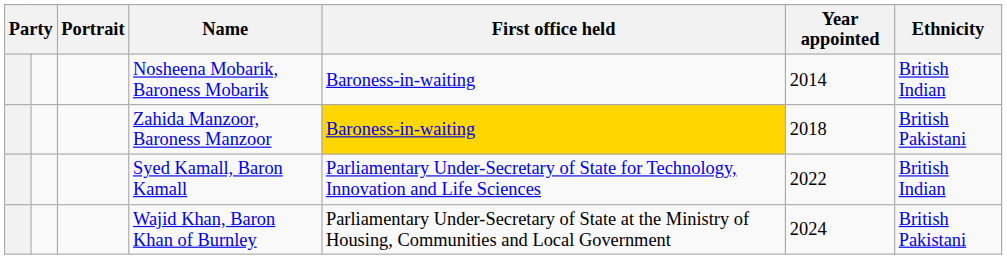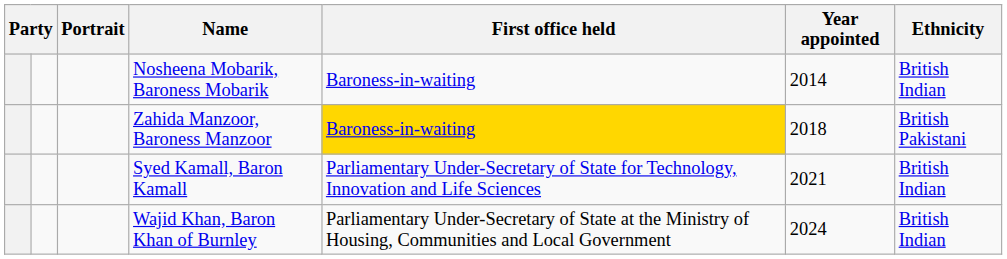(808, 179) 2022 -> (808, 179) 2021
(932, 228) British Pakistani -> (924, 228) British Indian
